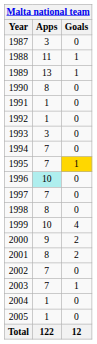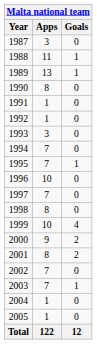(76, 164) gold background -> (76, 164) no background
(47, 179) paleturquoise background -> (47, 179) no background
